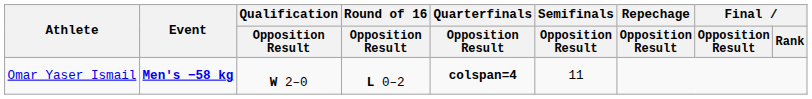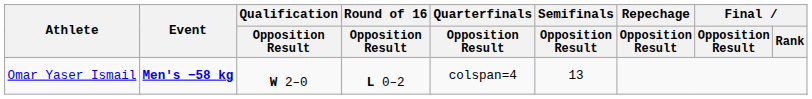(483, 75) bold -> (483, 75) normal
(576, 75) 11 -> (576, 75) 13
